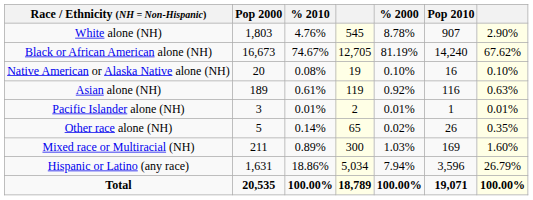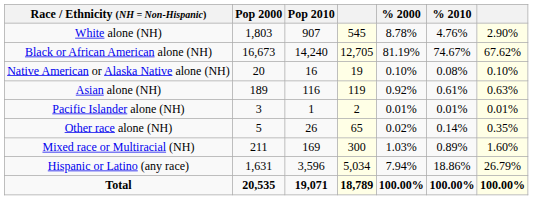columns swapped: (451, 14) <-> (310, 14)
